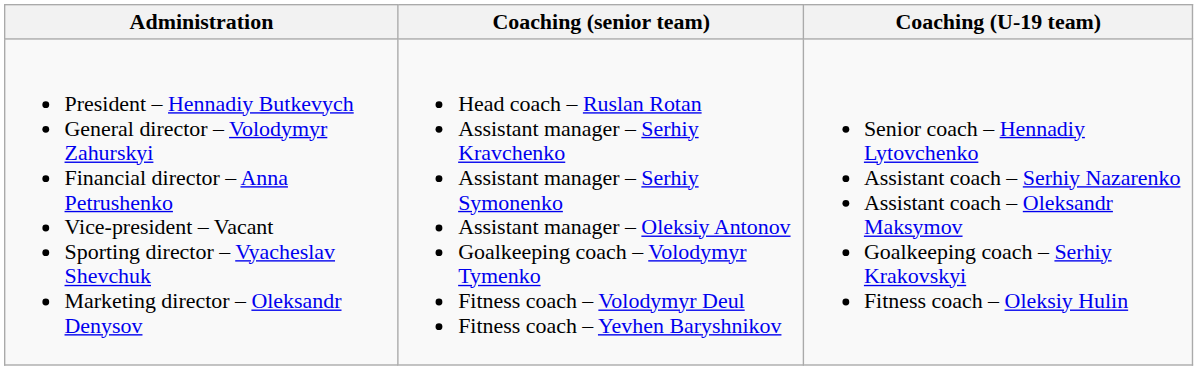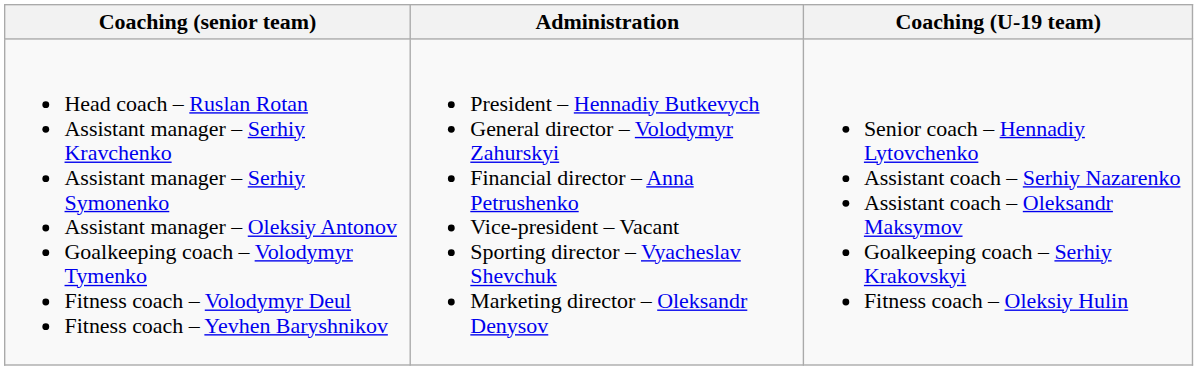columns swapped: (201, 21) <-> (601, 21)
